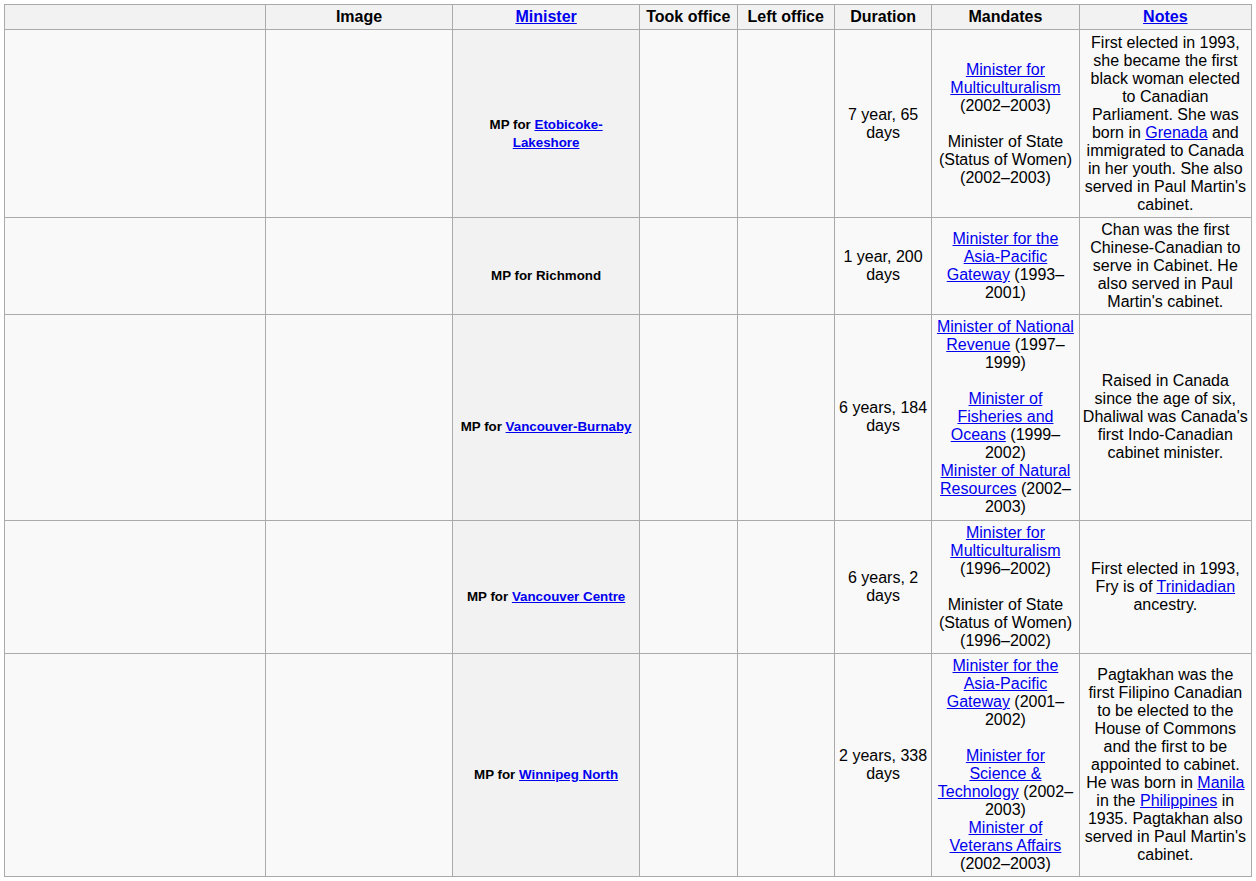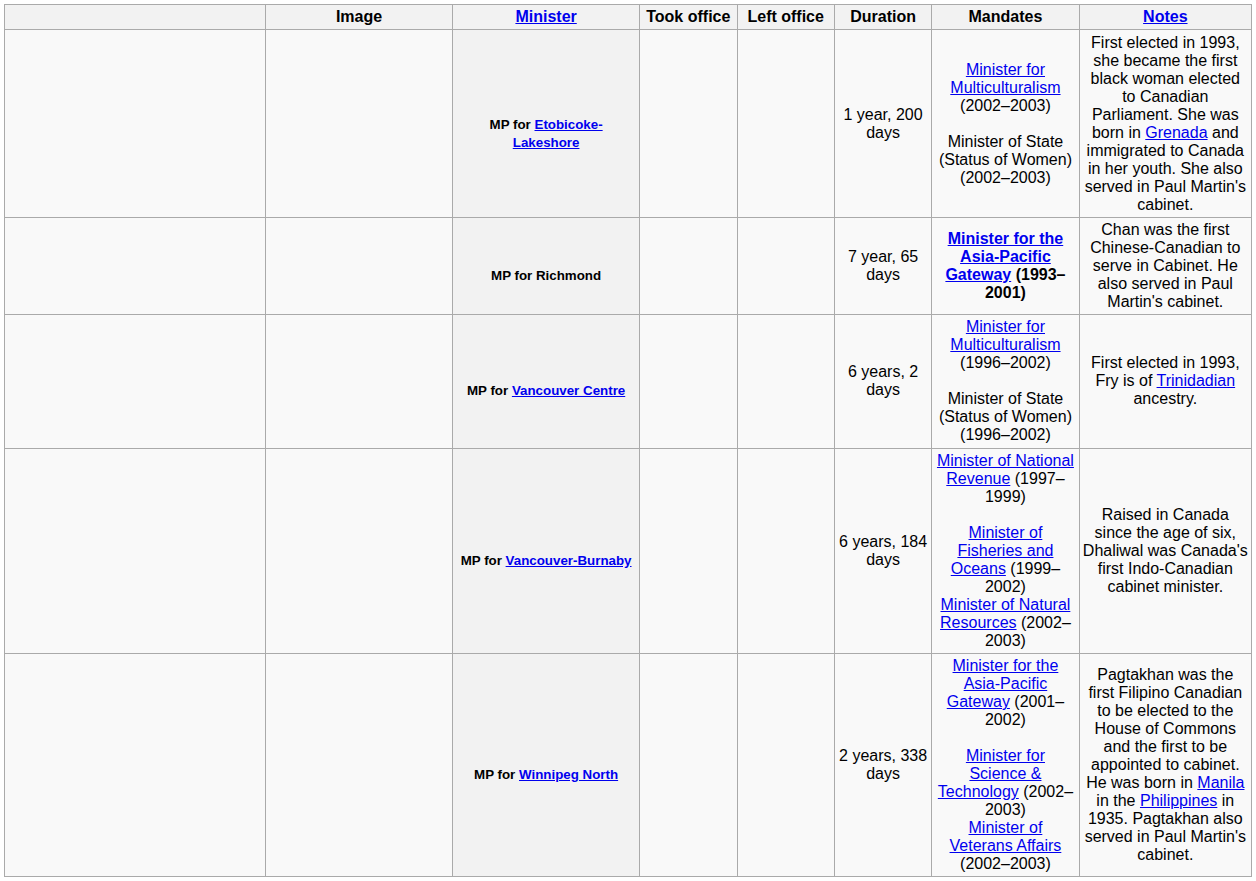(883, 123) 7 year, 65 days -> (883, 123) 1 year, 200 days
(883, 265) 1 year, 200 days -> (883, 265) 7 year, 65 days
(1005, 265) normal -> (1005, 265) bold
rows swapped: (546, 427) <-> (546, 596)
